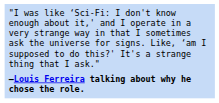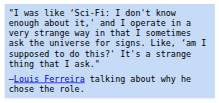(100, 84) bold -> (100, 84) normal
